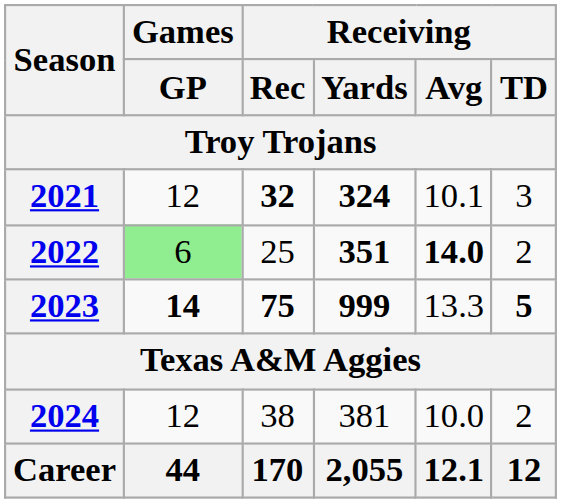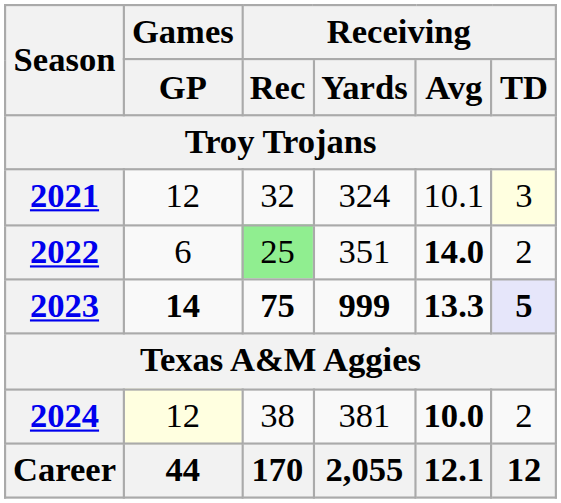(277, 196) bold -> (277, 196) normal
(364, 196) bold -> (364, 196) normal
(524, 196) no background -> (524, 196) lightyellow background
(183, 251) lightgreen background -> (183, 251) no background
(277, 251) no background -> (277, 251) lightgreen background
(364, 251) bold -> (364, 251) normal
(454, 305) normal -> (454, 305) bold
(524, 305) no background -> (524, 305) lavender background
(183, 415) no background -> (183, 415) lightyellow background
(454, 415) normal -> (454, 415) bold
